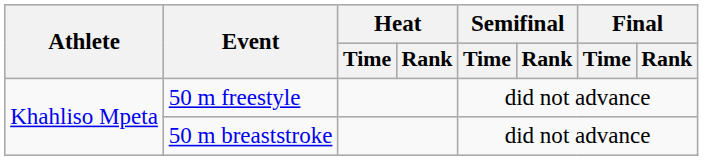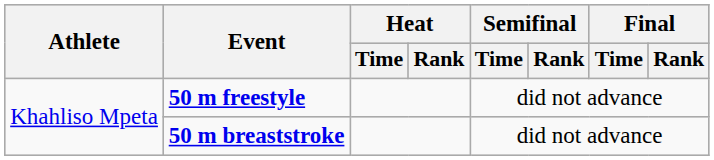(235, 97) normal -> (237, 97) bold
(251, 135) normal -> (257, 135) bold
